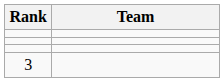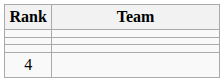(28, 64) 3 -> (28, 64) 4
